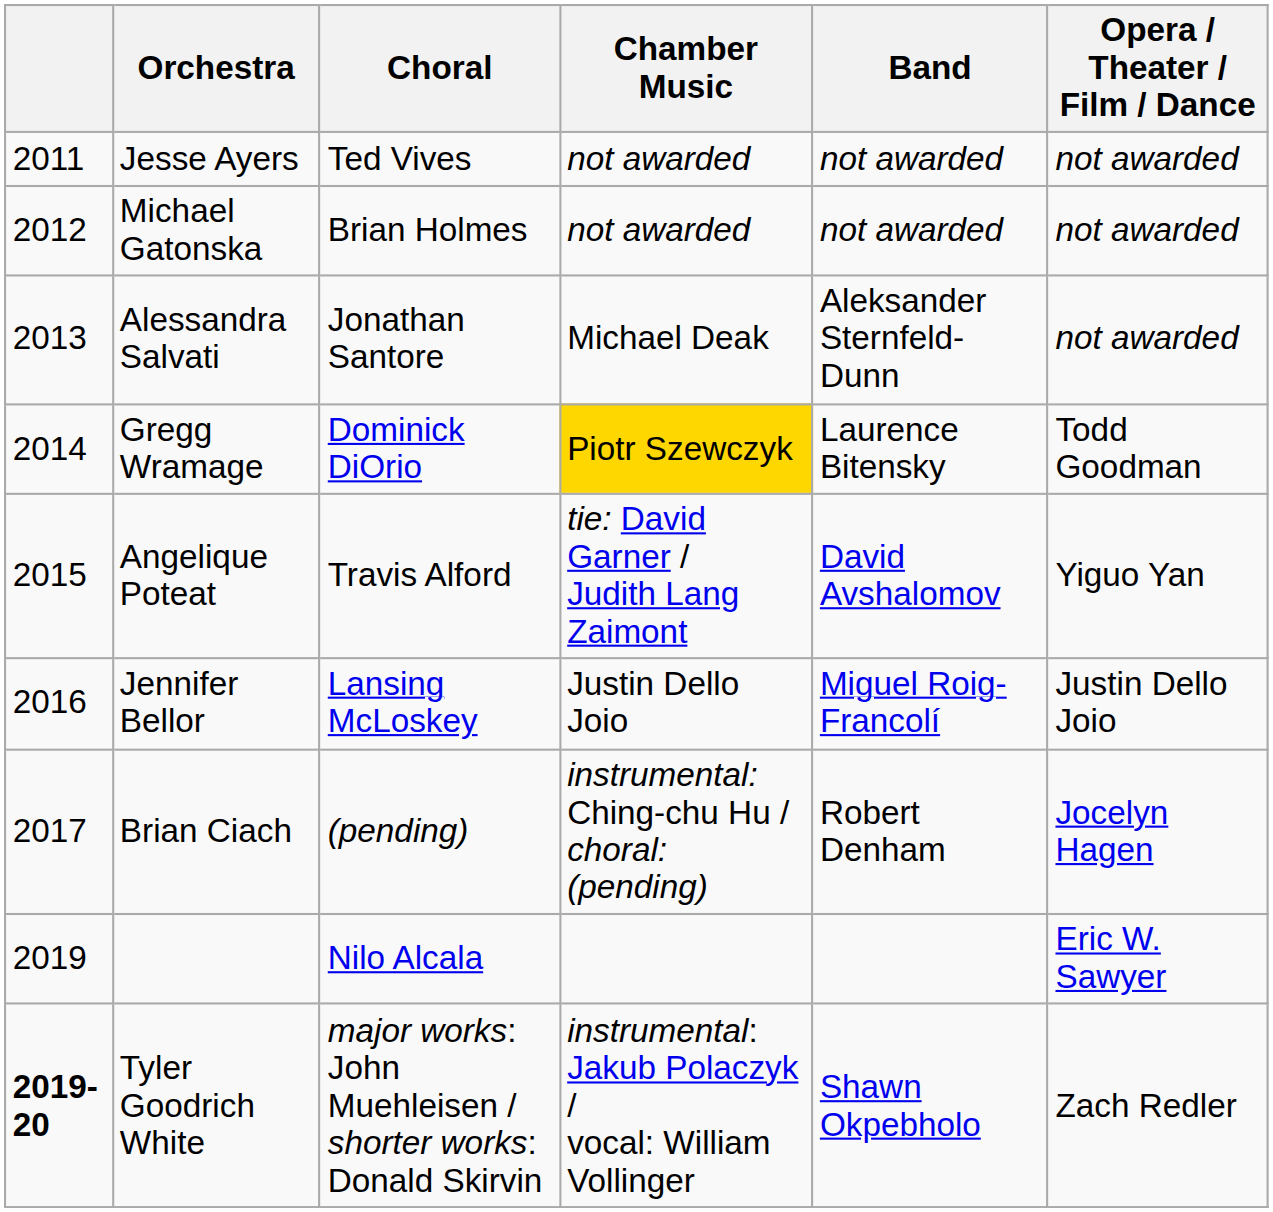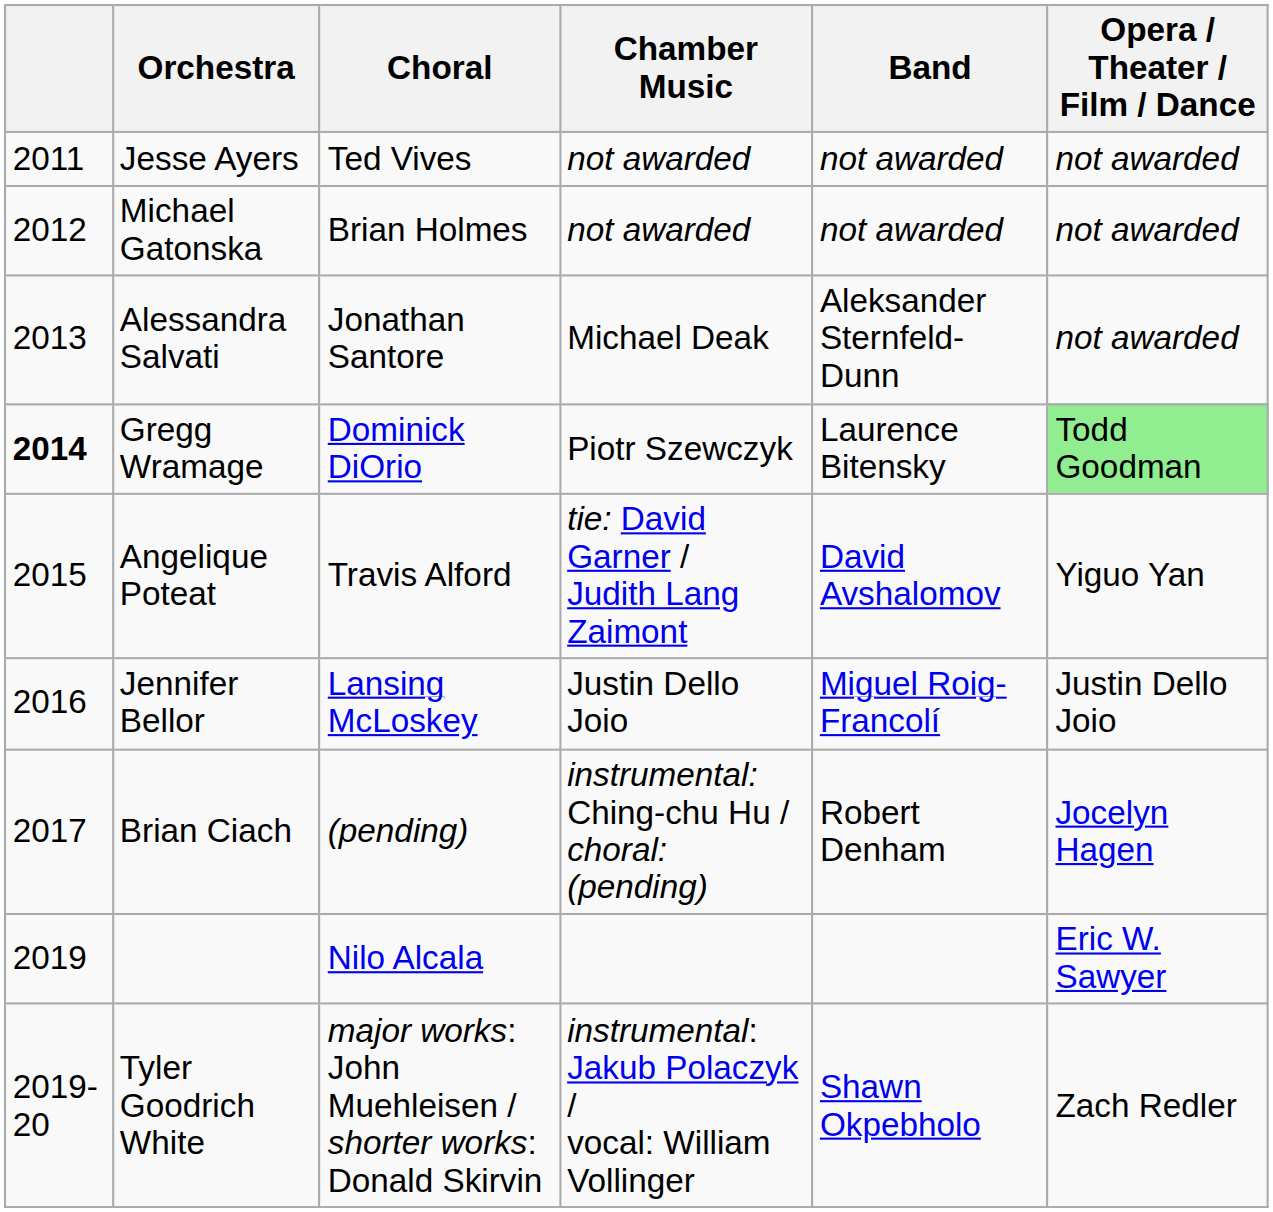(50, 447) normal -> (50, 447) bold
(680, 447) gold background -> (680, 447) no background
(1129, 447) no background -> (1129, 447) lightgreen background
(55, 1104) bold -> (55, 1104) normal
